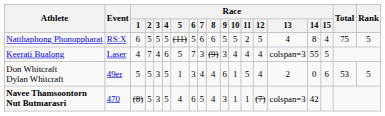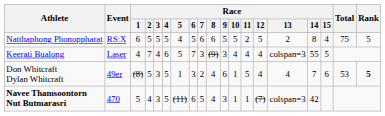(180, 40) (11) -> (180, 40) 4
(288, 40) 4 -> (288, 40) 2
(138, 74) 5 -> (138, 74) (8)
(202, 74) 4 -> (202, 74) 2
(288, 74) 2 -> (288, 74) 4
(314, 74) 0 -> (314, 74) 7
(369, 74) normal -> (369, 74) bold
(138, 99) (8) -> (138, 99) 5
(149, 99) 5 -> (149, 99) 4
(180, 99) 4 -> (180, 99) (11)
